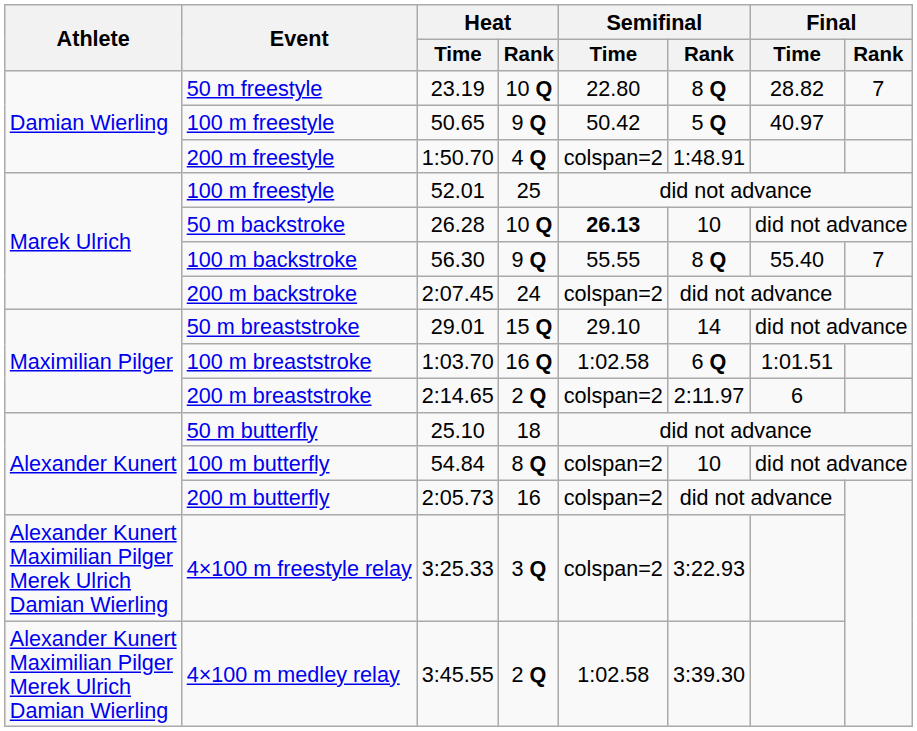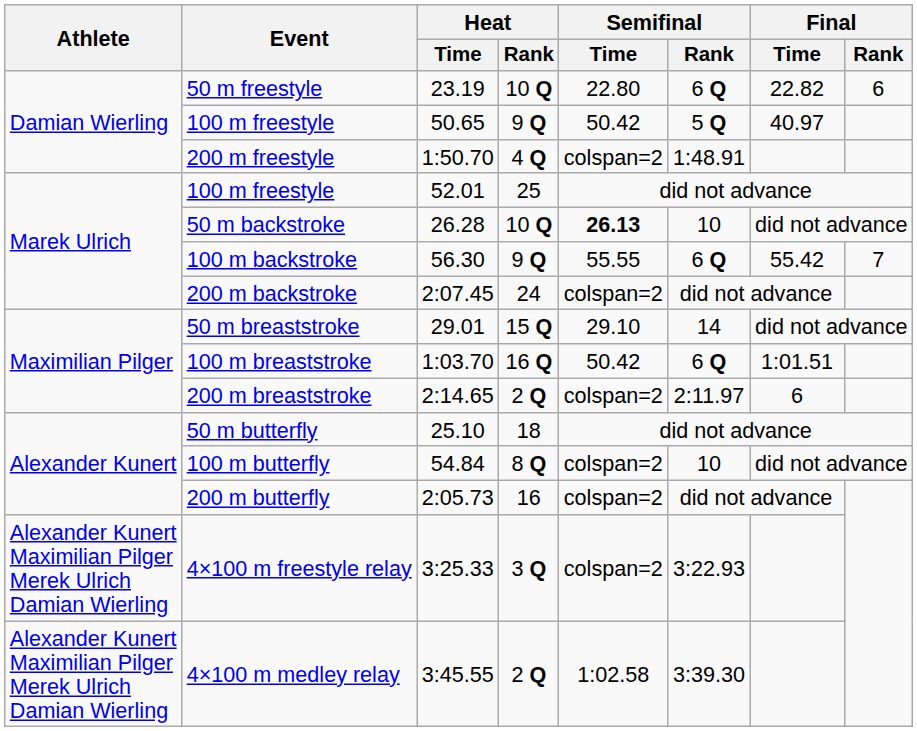(709, 89) 8 Q -> (709, 89) 6 Q
(797, 89) 28.82 -> (797, 89) 22.82
(878, 89) 7 -> (878, 89) 6
(709, 259) 8 Q -> (709, 259) 6 Q
(797, 259) 55.40 -> (797, 259) 55.42
(613, 362) 1:02.58 -> (613, 362) 50.42
